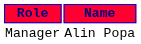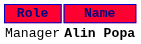(100, 34) normal -> (100, 34) bold
